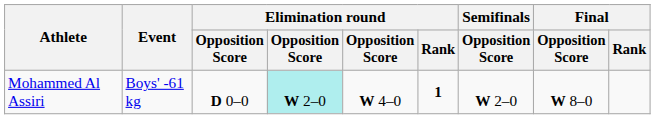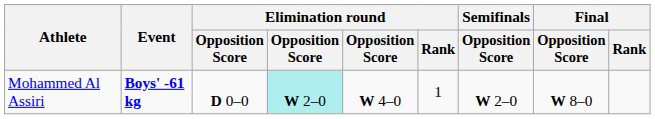(155, 92) normal -> (155, 92) bold
(438, 92) bold -> (438, 92) normal
